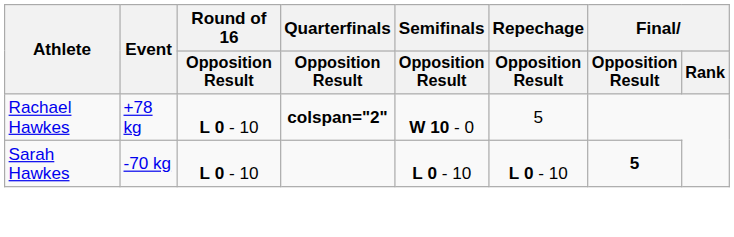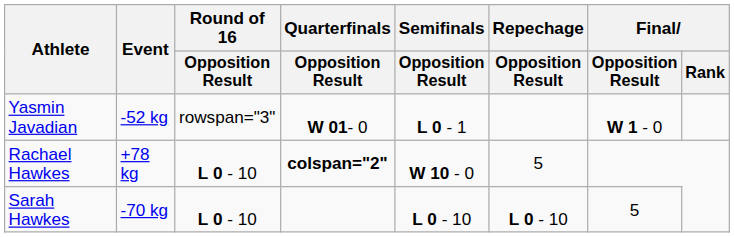+ row: (43, 118)
(635, 164) bold -> (635, 210) normal
